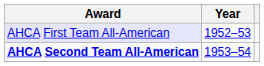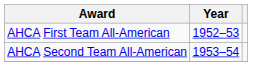(88, 33) lavender background -> (88, 33) no background
(103, 52) bold -> (97, 52) normal
